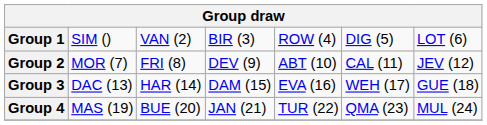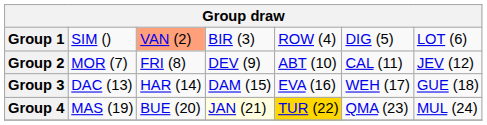(166, 39) no background -> (166, 39) lightsalmon background
(237, 108) no background -> (237, 108) lightyellow background
(308, 108) no background -> (308, 108) gold background
